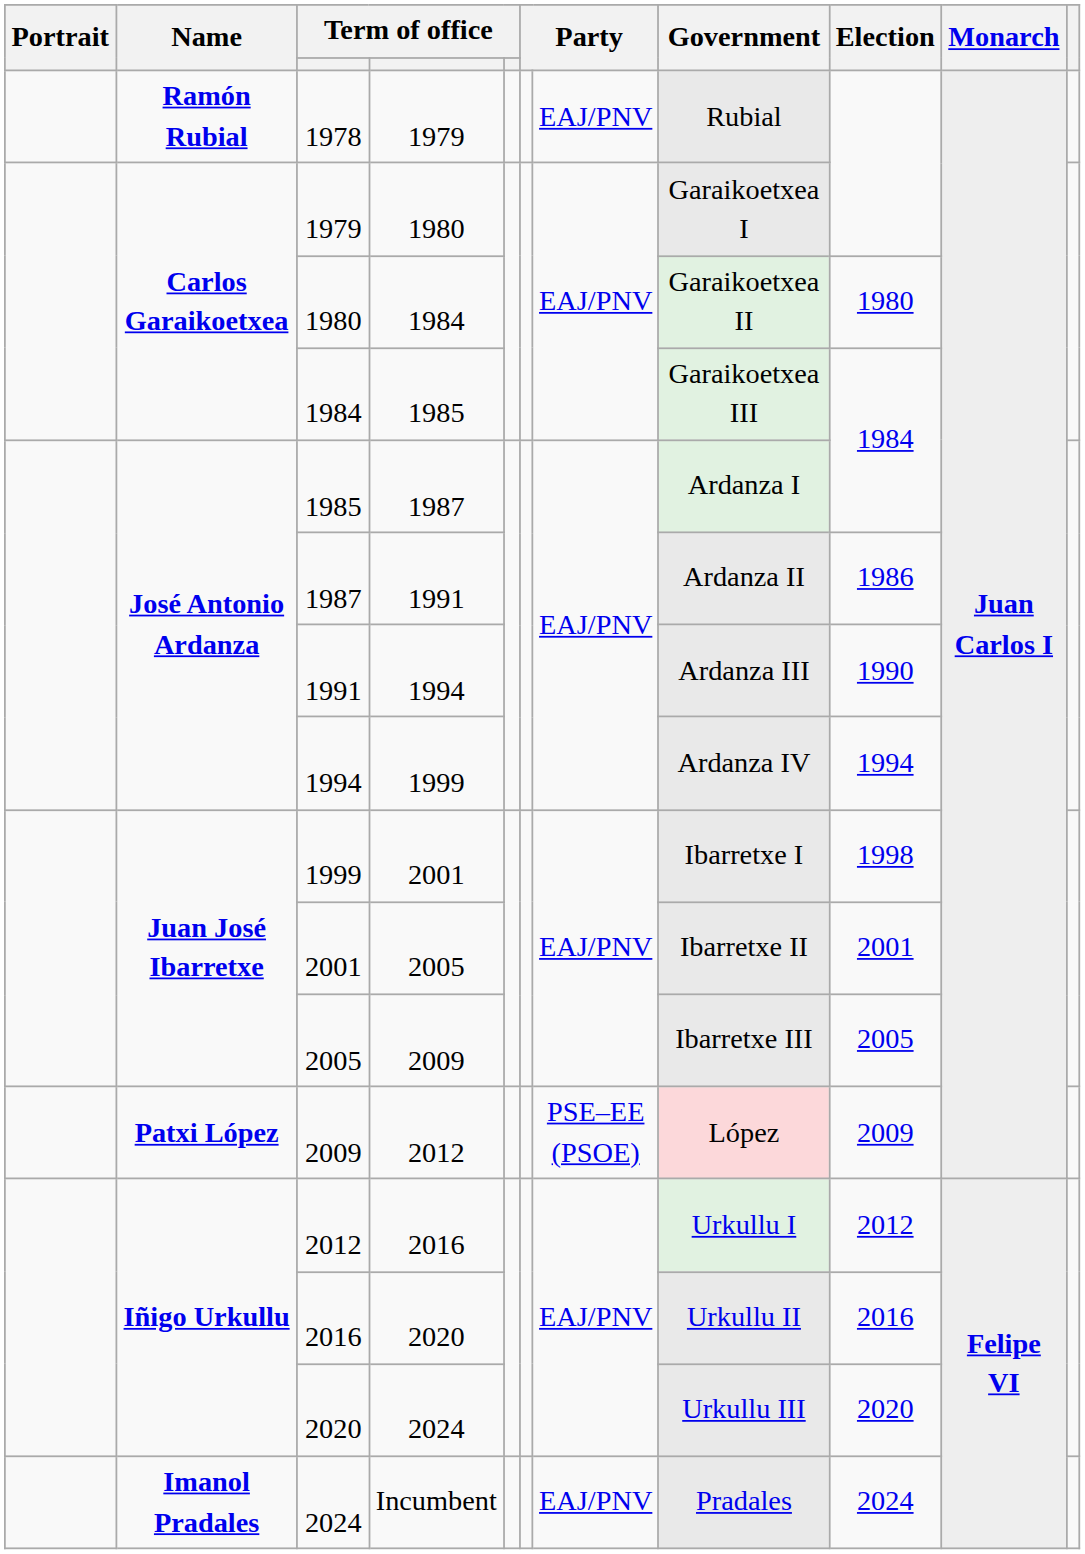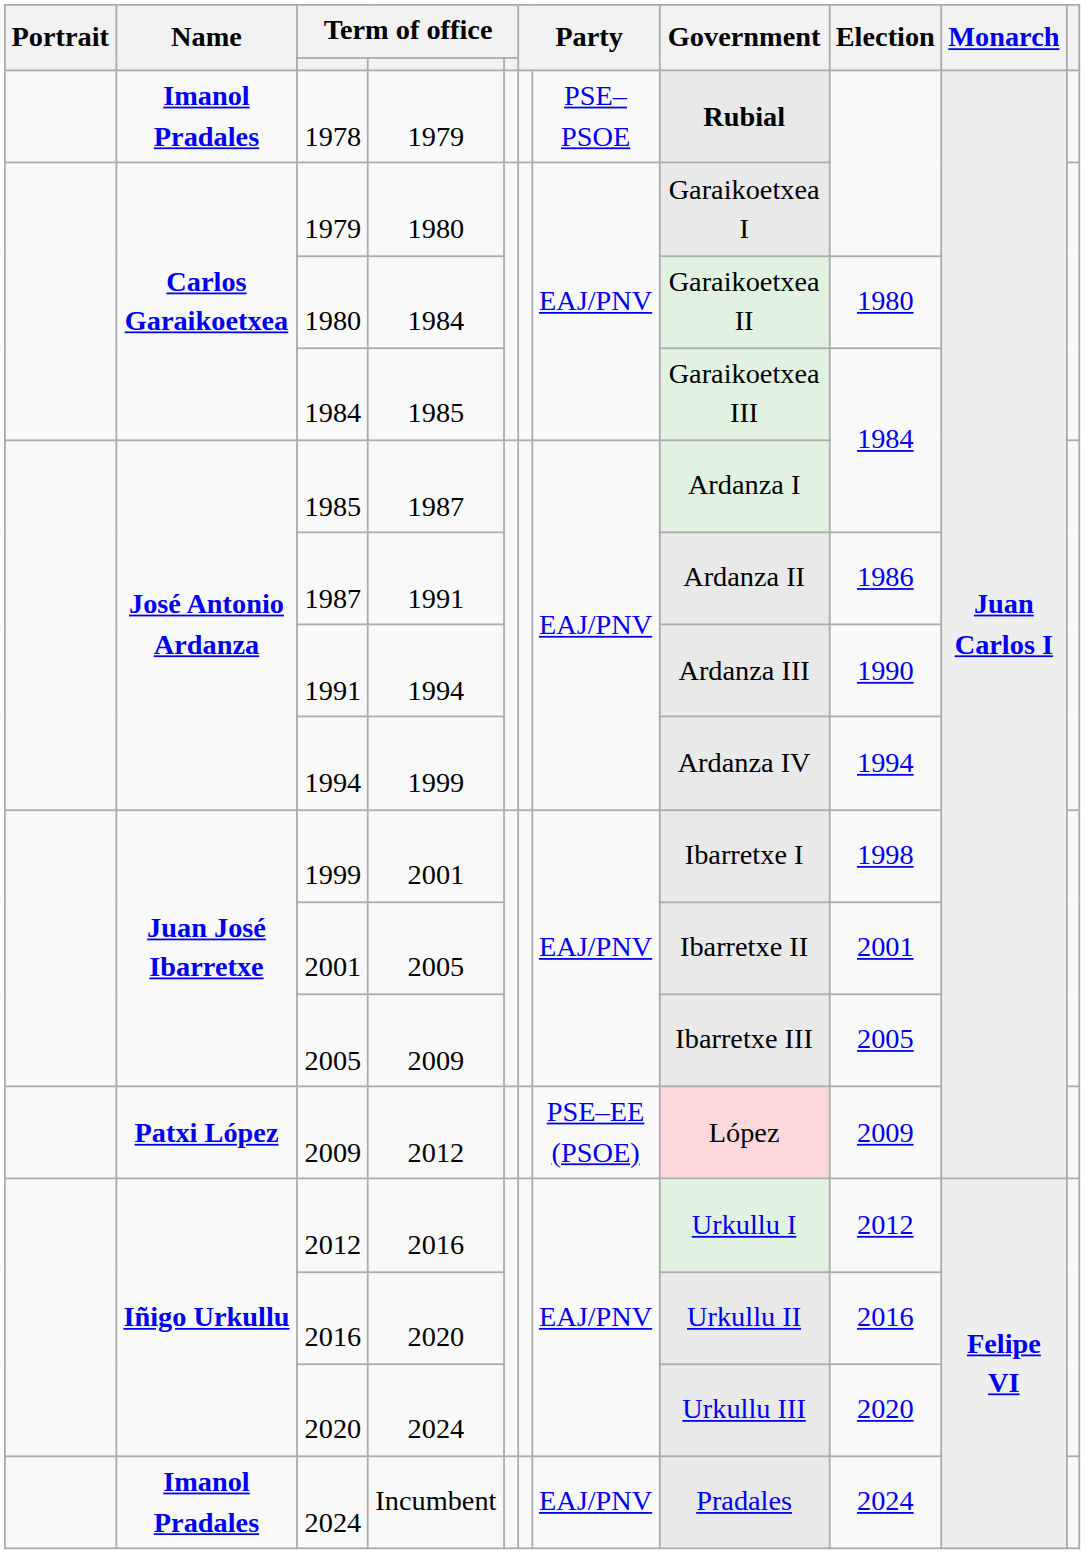(207, 116) Ramón Rubial -> (206, 116) Imanol Pradales
(596, 116) EAJ/PNV -> (596, 116) PSE–PSOE
(744, 116) normal -> (744, 116) bold
